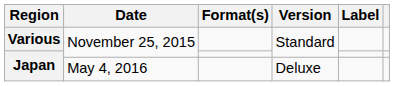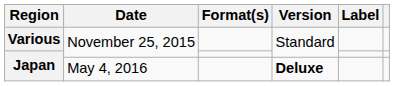(298, 68) normal -> (299, 68) bold
